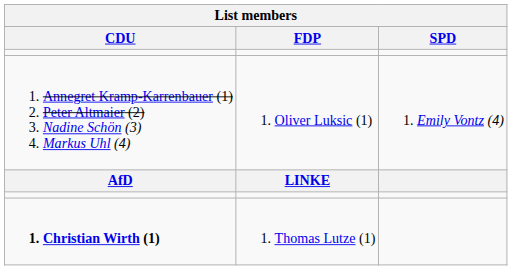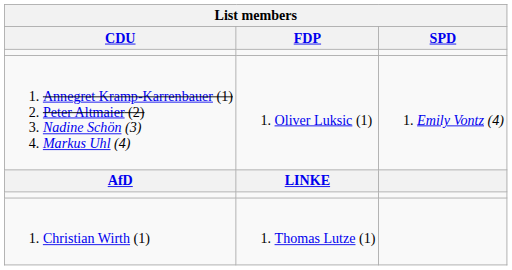(120, 239) bold -> (120, 239) normal
